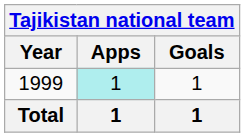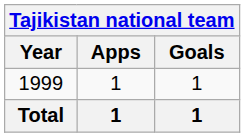(116, 83) paleturquoise background -> (116, 83) no background
